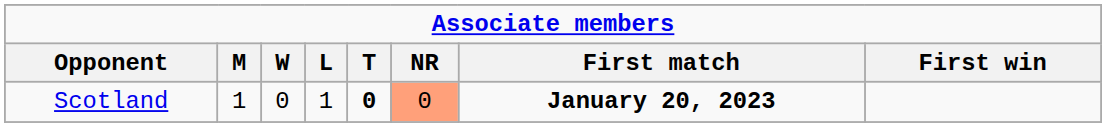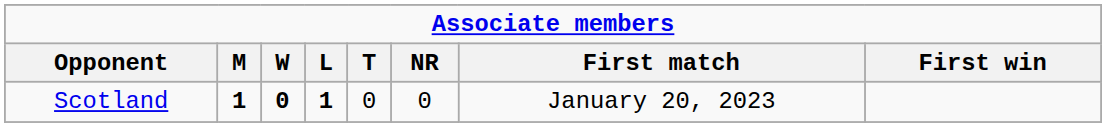(239, 102) normal -> (239, 102) bold
(282, 102) normal -> (282, 102) bold
(326, 102) normal -> (326, 102) bold
(369, 102) bold -> (369, 102) normal
(425, 102) lightsalmon background -> (425, 102) no background
(661, 102) bold -> (661, 102) normal
